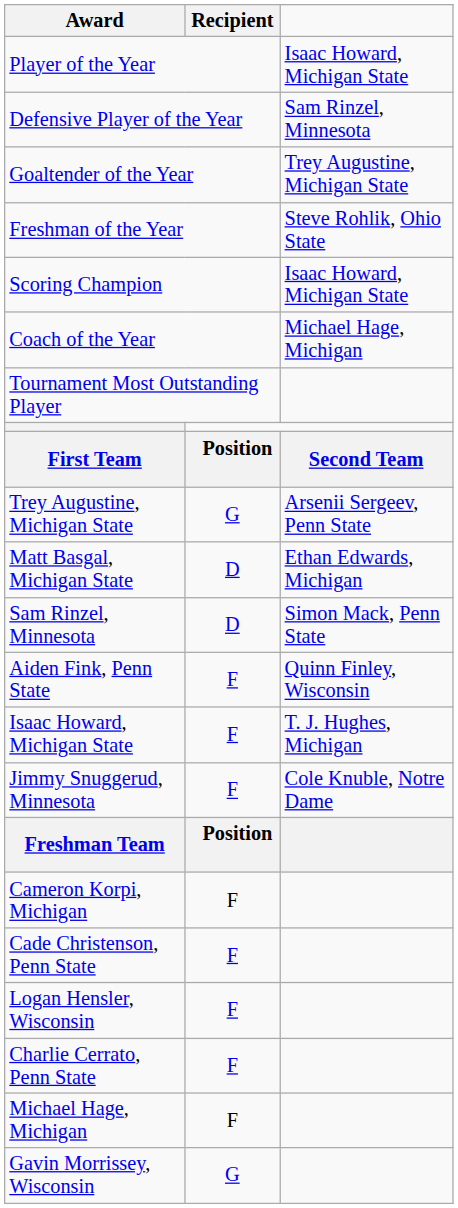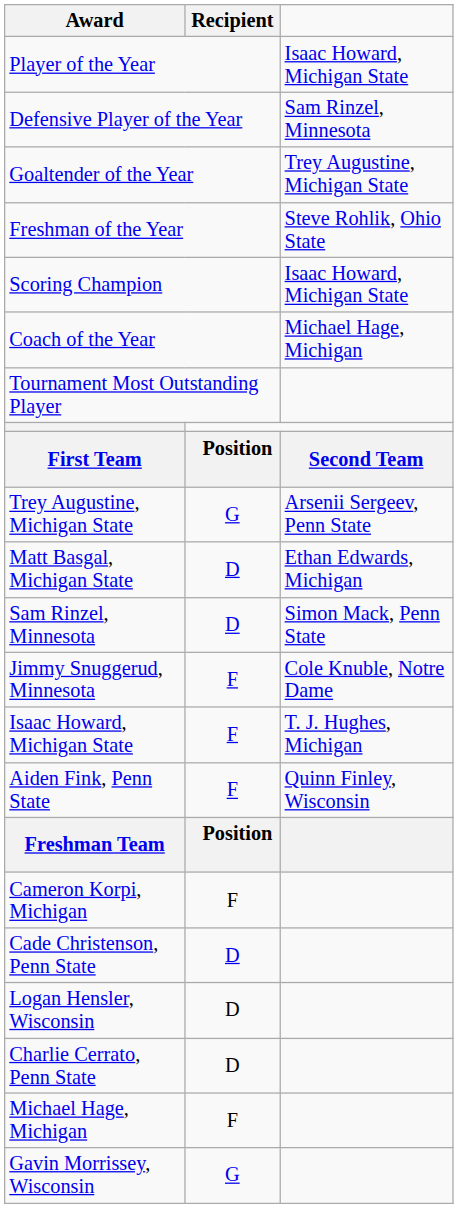rows swapped: (81, 679) <-> (86, 789)
(232, 955) F -> (232, 955) D
(232, 1010) F -> (232, 1010) D
(232, 1065) F -> (232, 1065) D
